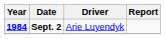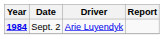(46, 27) bold -> (46, 27) normal
